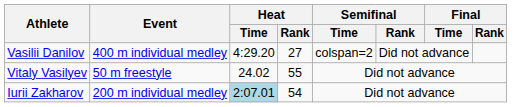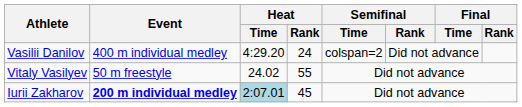(295, 53) 27 -> (305, 53) 24
(160, 93) normal -> (165, 93) bold
(295, 93) 54 -> (305, 93) 45
